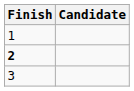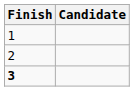(11, 55) bold -> (11, 55) normal
(11, 76) normal -> (11, 76) bold
